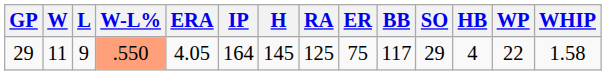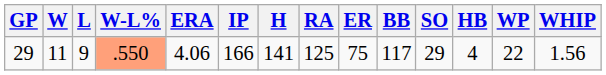(192, 53) 4.05 -> (192, 53) 4.06
(238, 53) 164 -> (238, 53) 166
(279, 53) 145 -> (279, 53) 141
(568, 53) 1.58 -> (568, 53) 1.56
